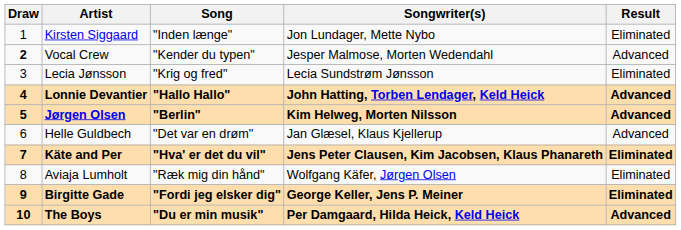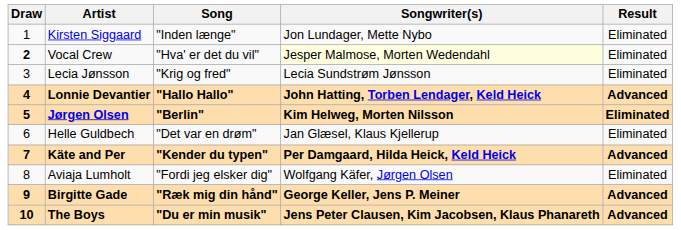(204, 54) "Kender du typen" -> (208, 54) "Hva' er det du vil"
(390, 54) no background -> (387, 54) lightyellow background
(641, 54) Advanced -> (637, 54) Eliminated
(641, 114) Advanced -> (637, 114) Eliminated
(641, 134) Advanced -> (637, 134) Eliminated
(209, 154) "Hva' er det du vil" -> (212, 154) "Kender du typen"
(445, 154) Jens Peter Clausen, Kim Jacobsen, Klaus Phanareth -> (400, 154) Per Damgaard, Hilda Heick, Keld Heick
(641, 154) Eliminated -> (637, 154) Advanced
(209, 174) "Ræk mig din hånd" -> (214, 174) "Fordi jeg elsker dig"
(217, 194) "Fordi jeg elsker dig" -> (217, 194) "Ræk mig din hånd"
(641, 194) Eliminated -> (637, 194) Advanced
(403, 214) Per Damgaard, Hilda Heick, Keld Heick -> (442, 214) Jens Peter Clausen, Kim Jacobsen, Klaus Phanareth
